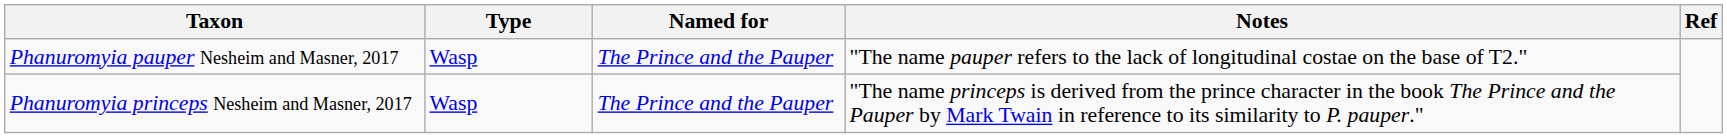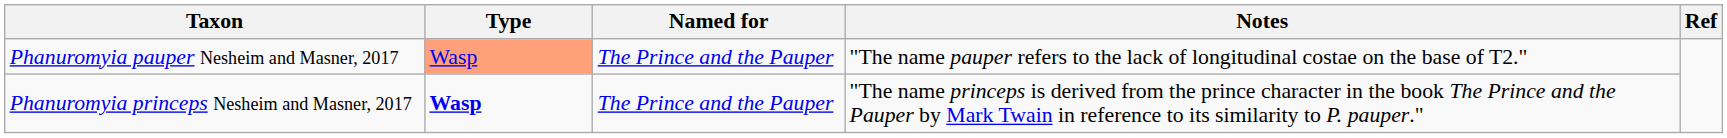(453, 56) no background -> (453, 56) lightsalmon background
(453, 103) normal -> (455, 103) bold
